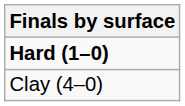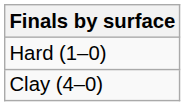(59, 53) bold -> (58, 53) normal
